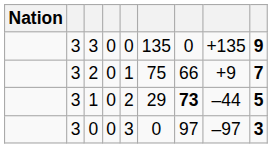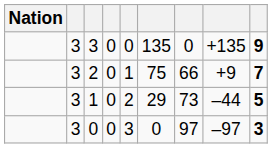(189, 101) bold -> (189, 101) normal
